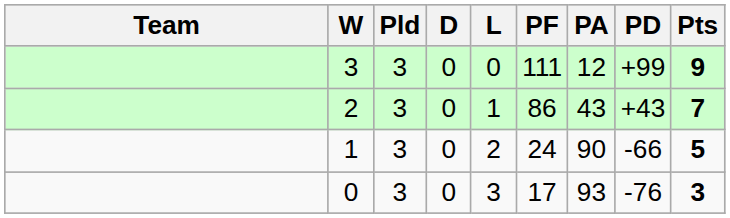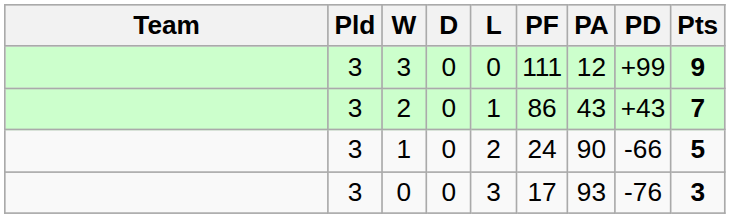columns swapped: (400, 25) <-> (351, 25)
